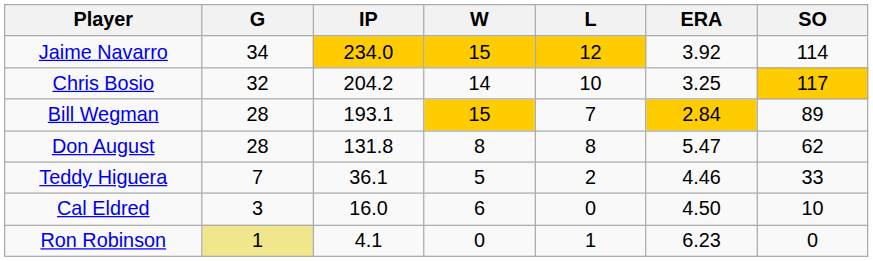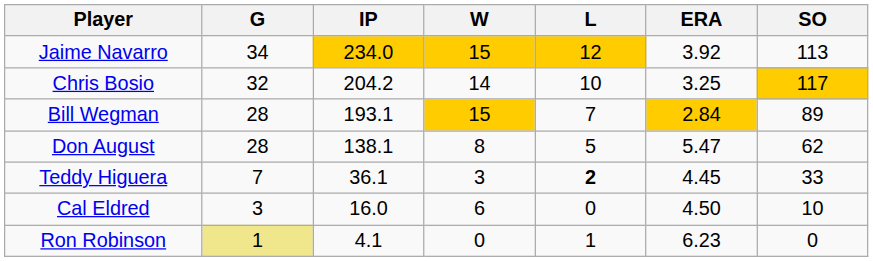(812, 51) 114 -> (812, 51) 113
(368, 146) 131.8 -> (368, 146) 138.1
(590, 146) 8 -> (590, 146) 5
(479, 177) 5 -> (479, 177) 3
(590, 177) normal -> (590, 177) bold
(701, 177) 4.46 -> (701, 177) 4.45
